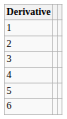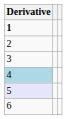(9, 28) normal -> (9, 28) bold
(9, 75) no background -> (9, 75) lightblue background
(9, 91) no background -> (9, 91) lavender background
